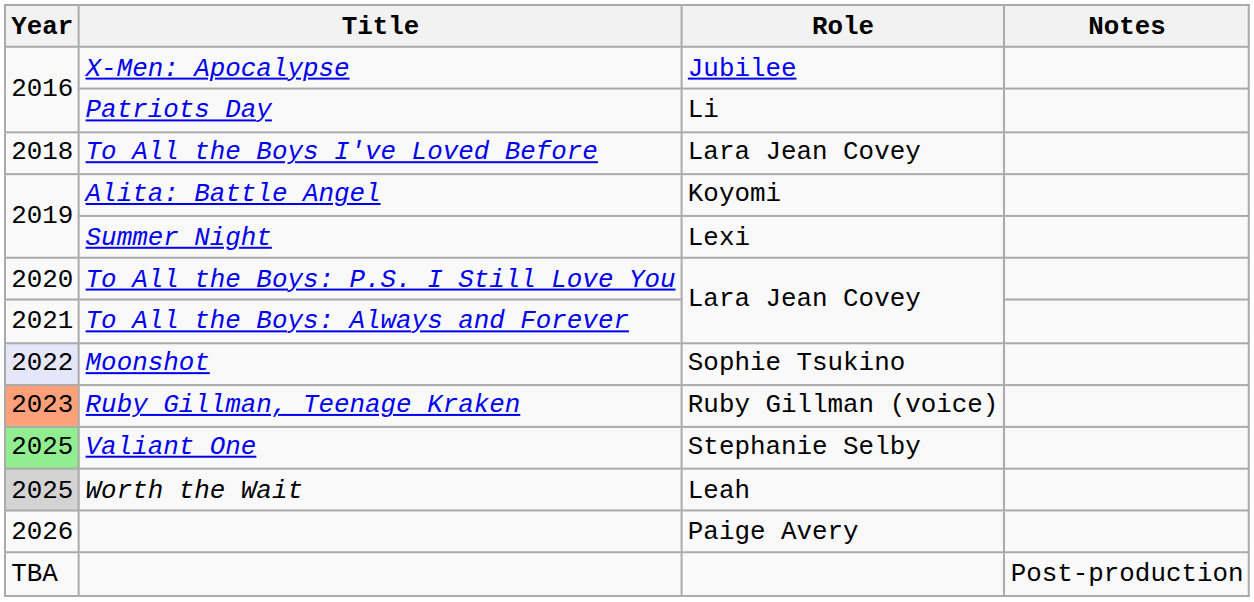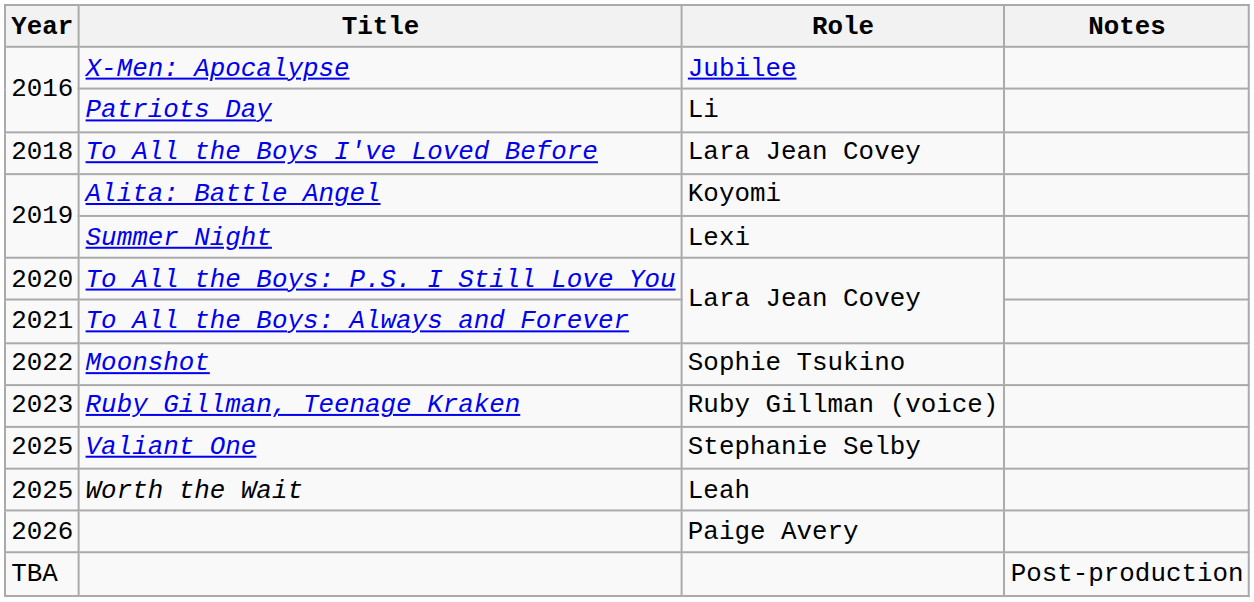(42, 363) lavender background -> (42, 363) no background
(42, 406) lightsalmon background -> (42, 406) no background
(42, 448) lightgreen background -> (42, 448) no background
(42, 490) lightgrey background -> (42, 490) no background
